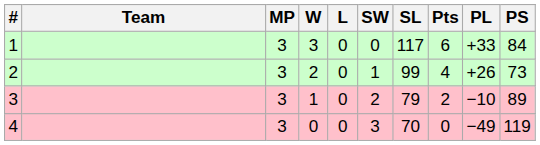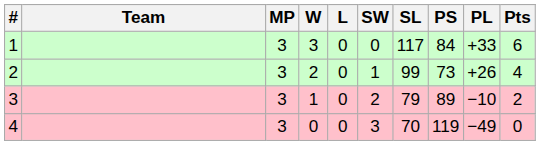columns swapped: (517, 18) <-> (445, 18)
